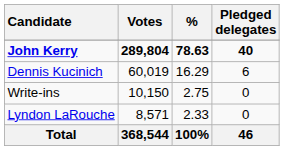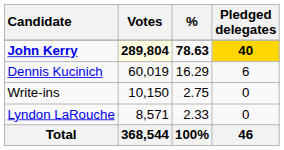(145, 51) no background -> (145, 51) lightyellow background
(246, 51) no background -> (246, 51) gold background
